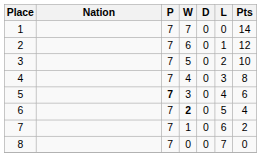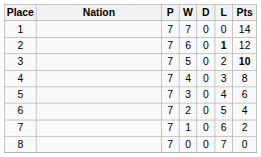(224, 45) normal -> (224, 45) bold
(245, 62) normal -> (245, 62) bold
(170, 95) bold -> (170, 95) normal
(188, 111) bold -> (188, 111) normal
